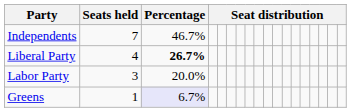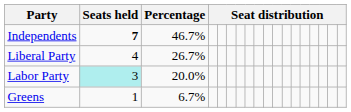(135, 35) normal -> (135, 35) bold
(187, 55) bold -> (188, 55) normal
(135, 76) no background -> (135, 76) paleturquoise background
(192, 96) lavender background -> (192, 96) no background
